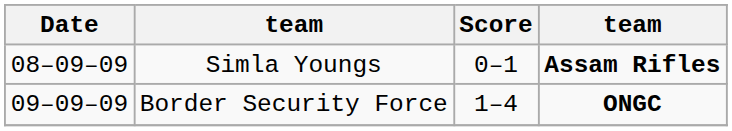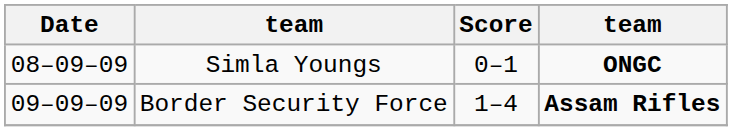(632, 65) Assam Rifles -> (632, 65) ONGC
(632, 105) ONGC -> (632, 105) Assam Rifles
